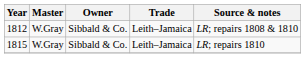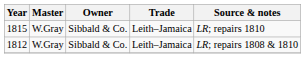rows swapped: (17, 28) <-> (17, 45)
